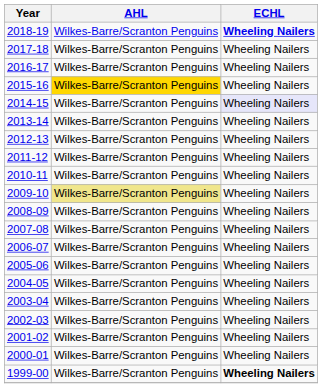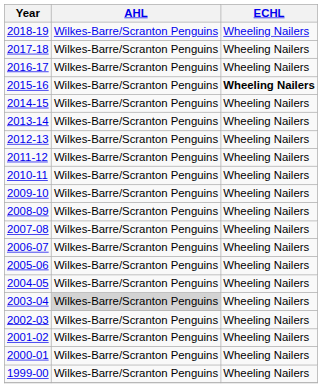(269, 31) bold -> (266, 31) normal
(136, 85) gold background -> (136, 85) no background
(266, 85) normal -> (269, 85) bold
(266, 103) lavender background -> (266, 103) no background
(136, 193) khaki background -> (136, 193) no background
(136, 301) no background -> (136, 301) lightgrey background
(269, 373) bold -> (266, 373) normal
